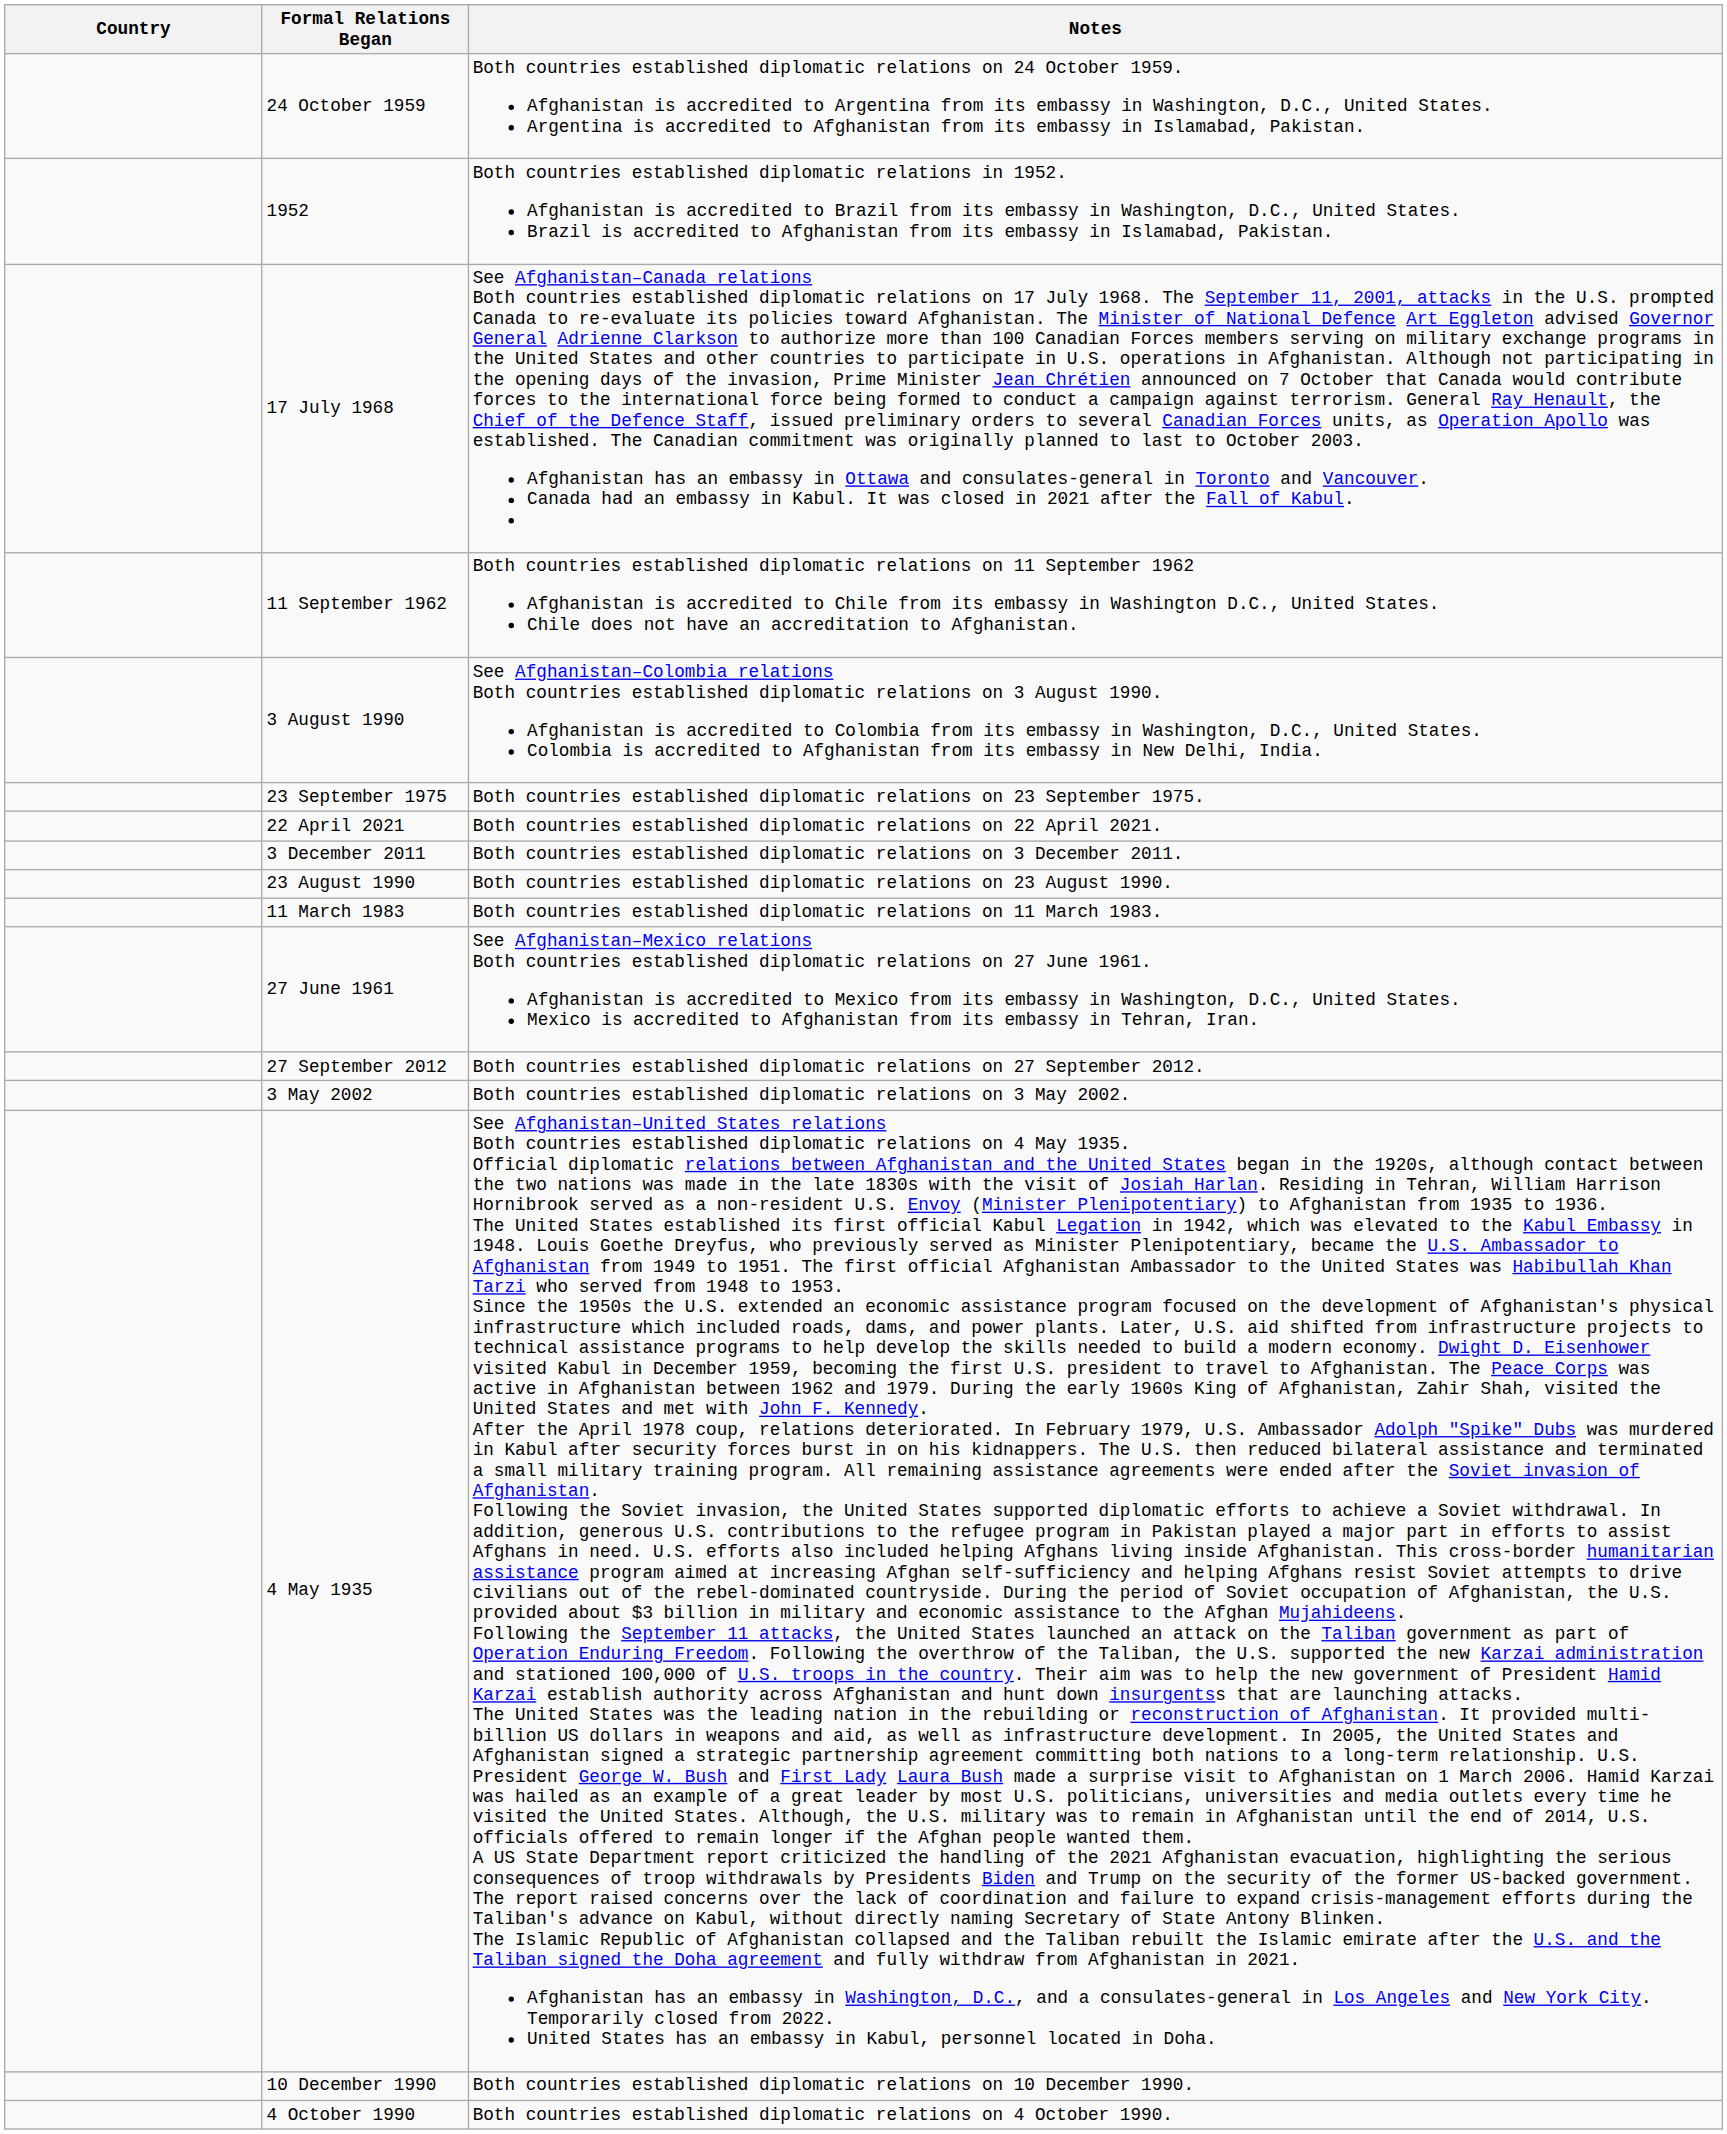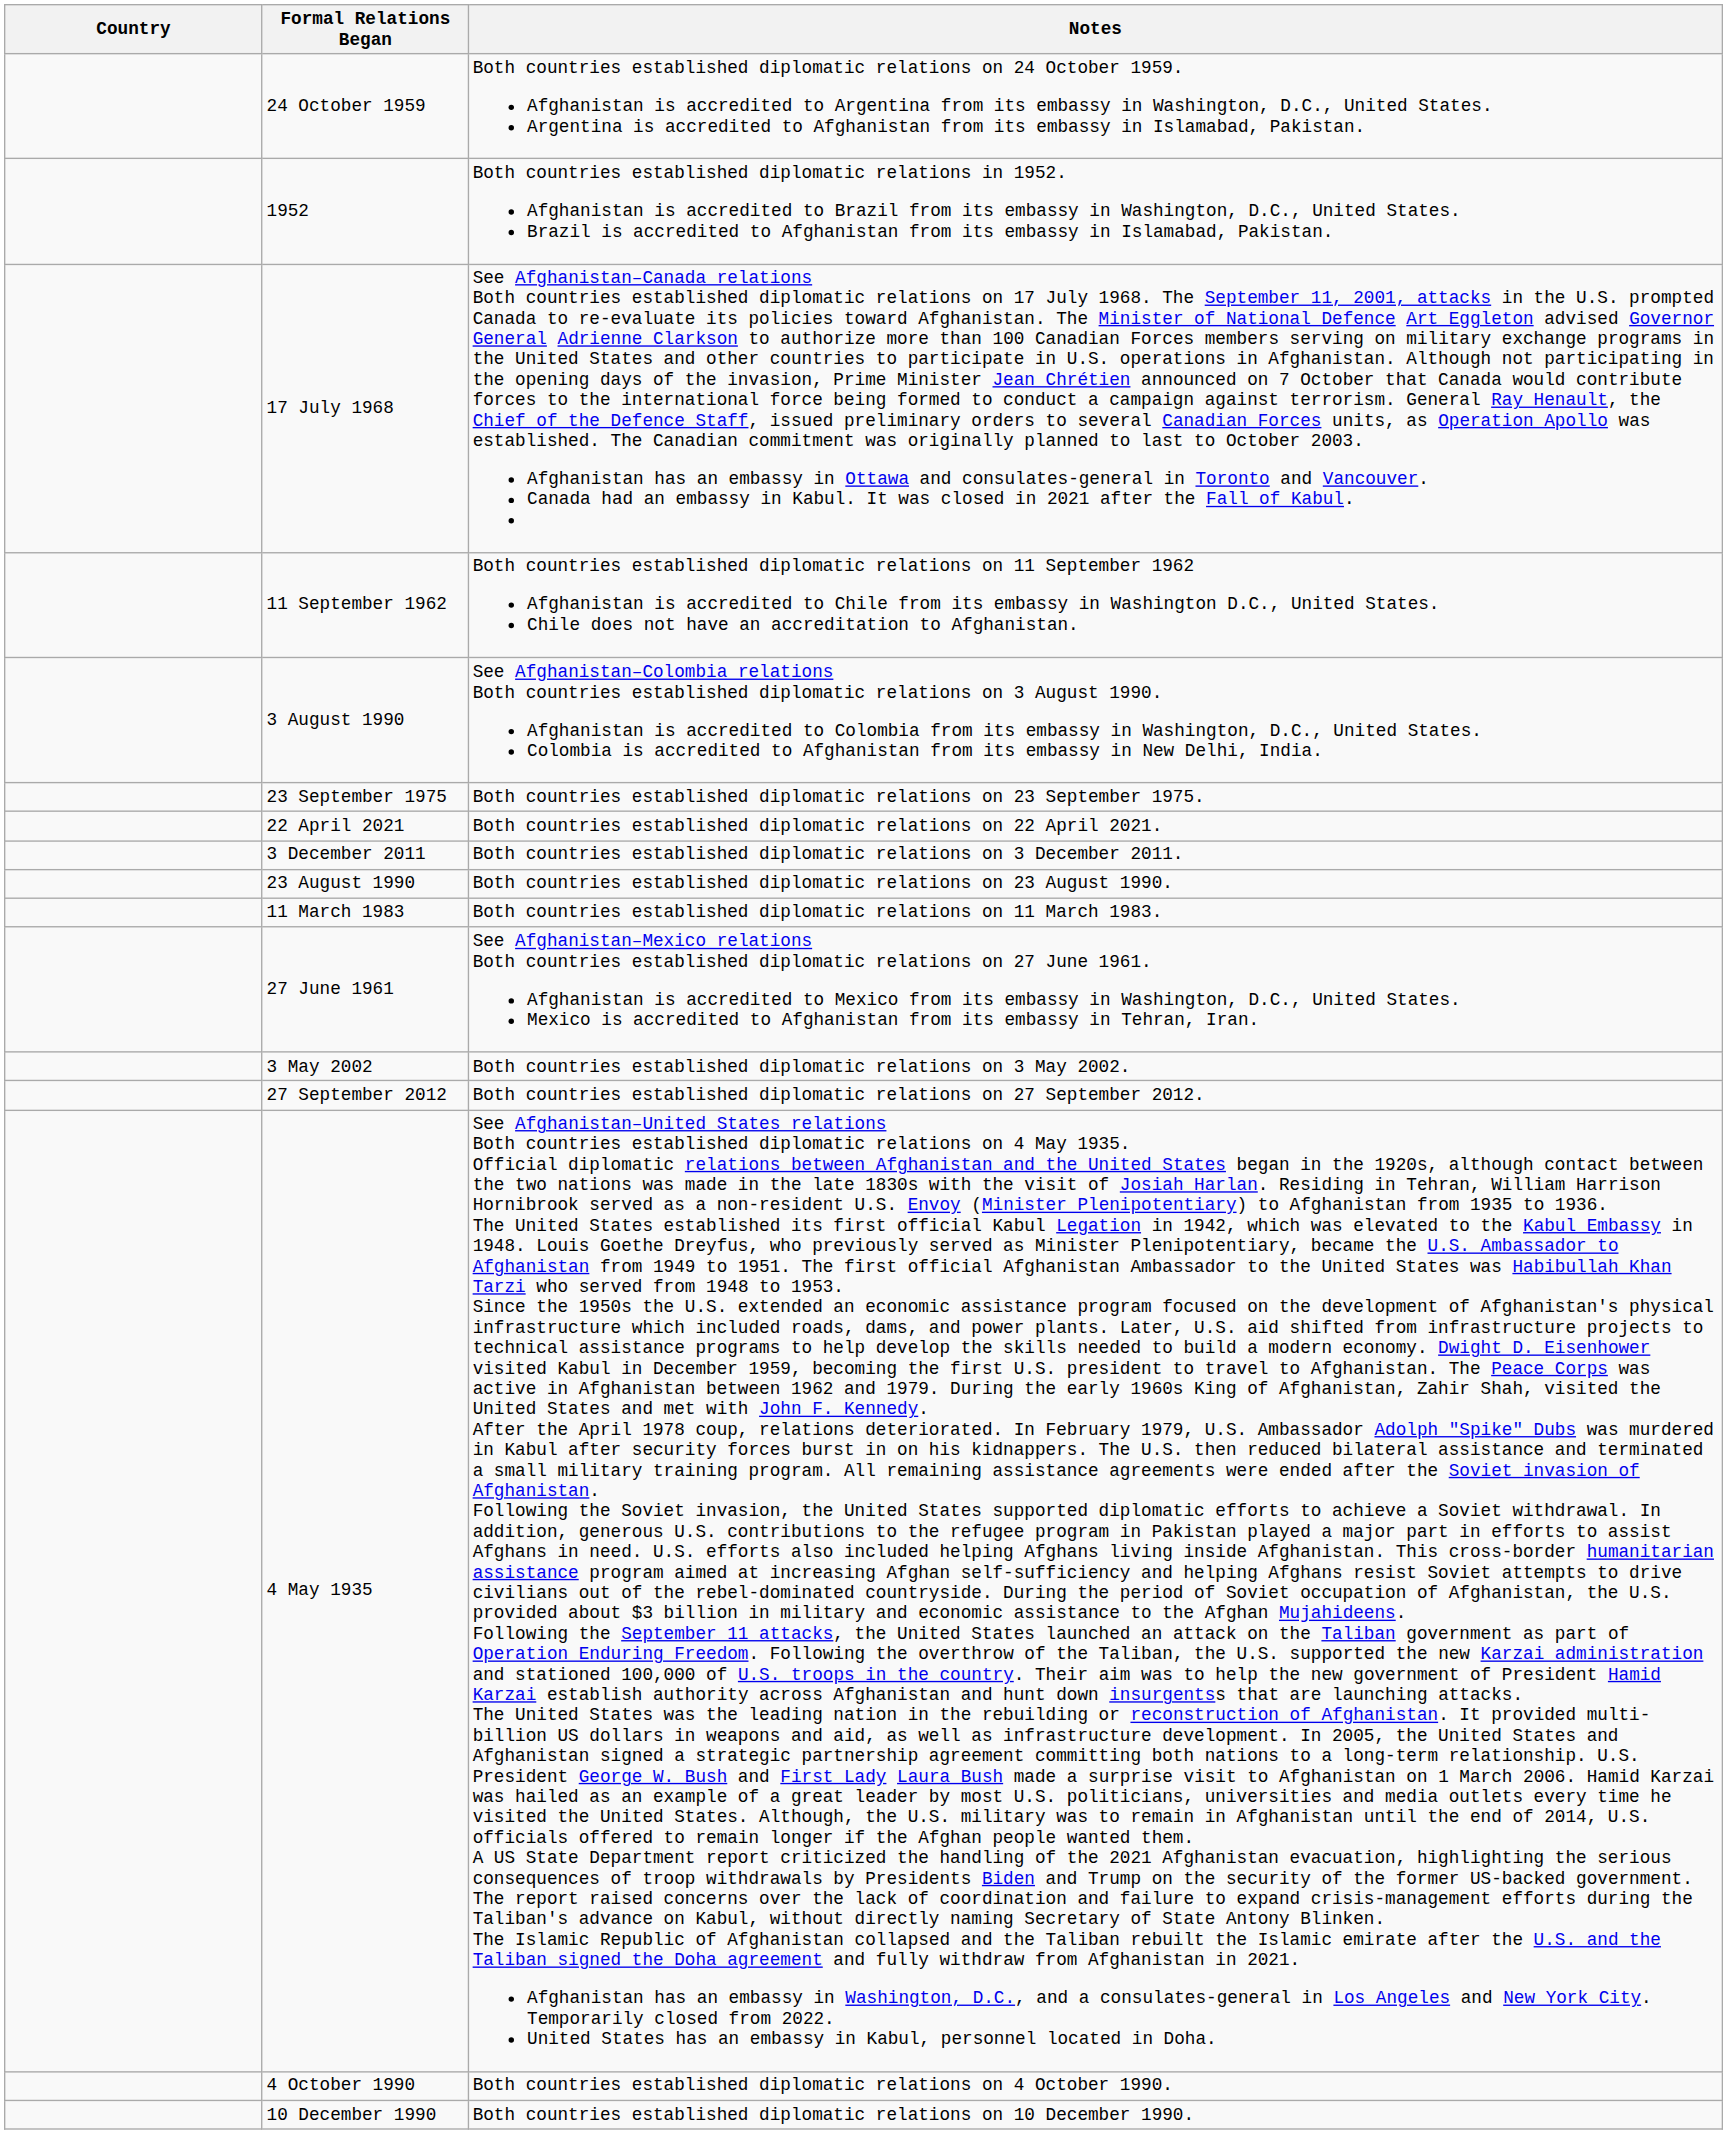rows swapped: (320, 1095) <-> (357, 1067)
rows swapped: (341, 2115) <-> (351, 2086)
